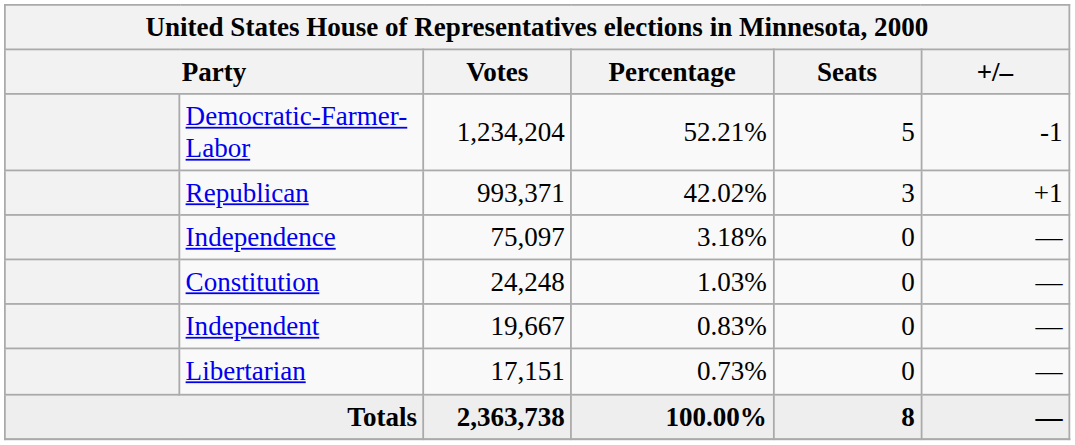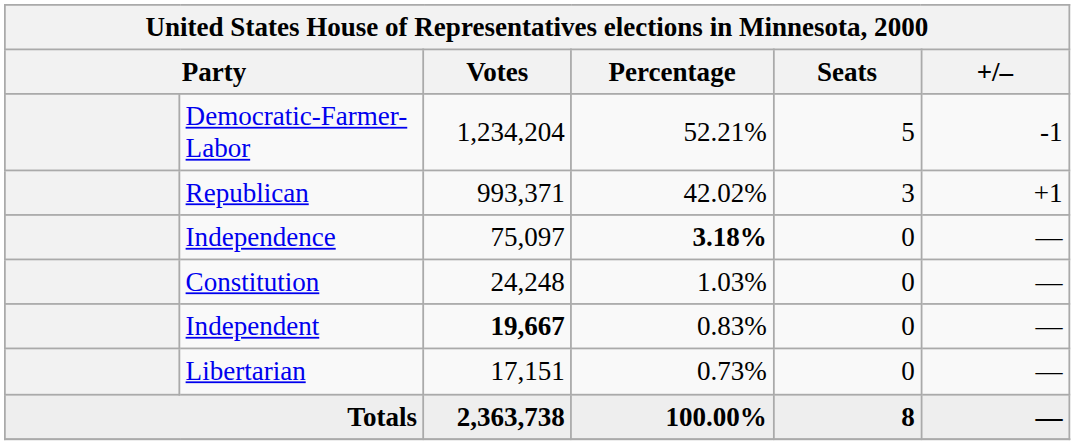(732, 237) normal -> (730, 237) bold
(528, 326) normal -> (528, 326) bold
